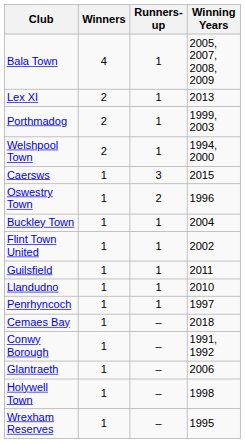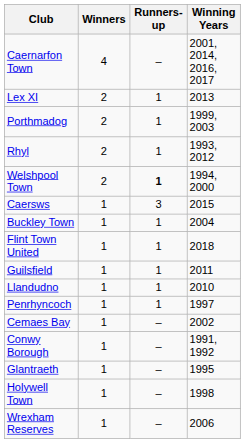- row: (32, 61)
+ row: (35, 61)
+ row: (18, 151)
(158, 151) normal -> (158, 181) bold
- row: (30, 199)
(202, 246) 2002 -> (202, 246) 2018
(202, 322) 2018 -> (202, 322) 2002
(202, 370) 2006 -> (202, 370) 1995
(202, 423) 1995 -> (202, 423) 2006
